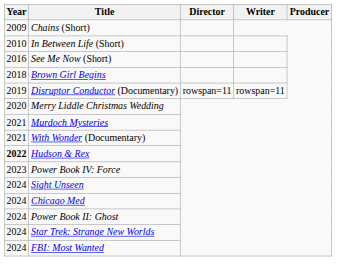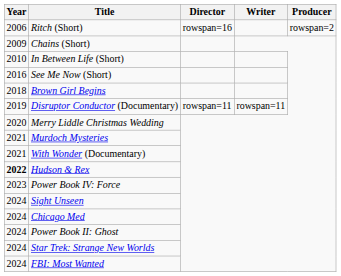+ row: (57, 28)
